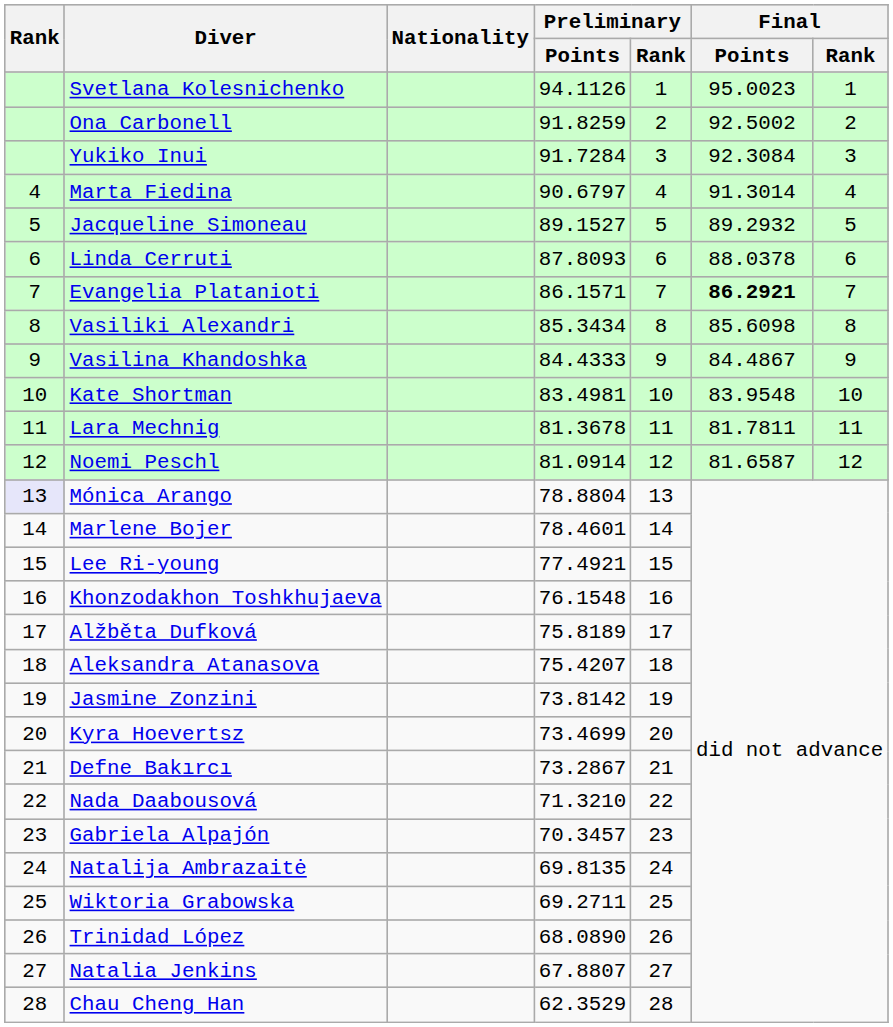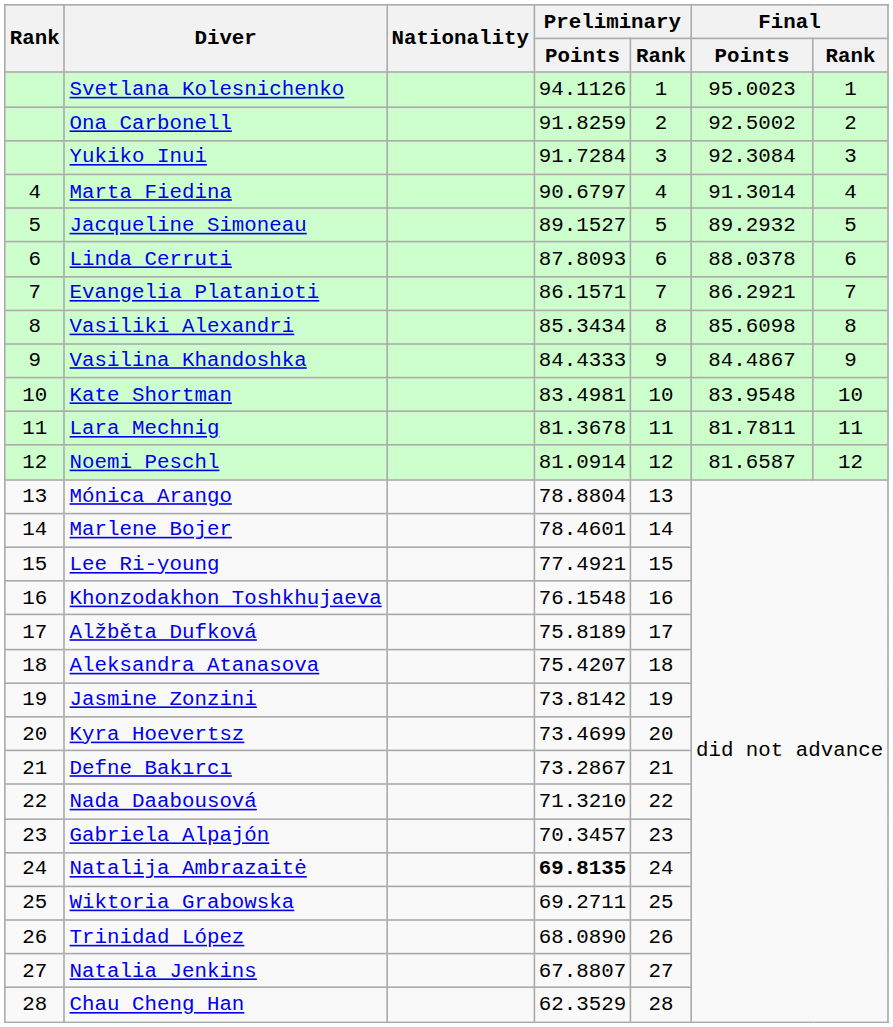(752, 293) bold -> (752, 293) normal
(35, 496) lavender background -> (35, 496) no background
(582, 869) normal -> (582, 869) bold
